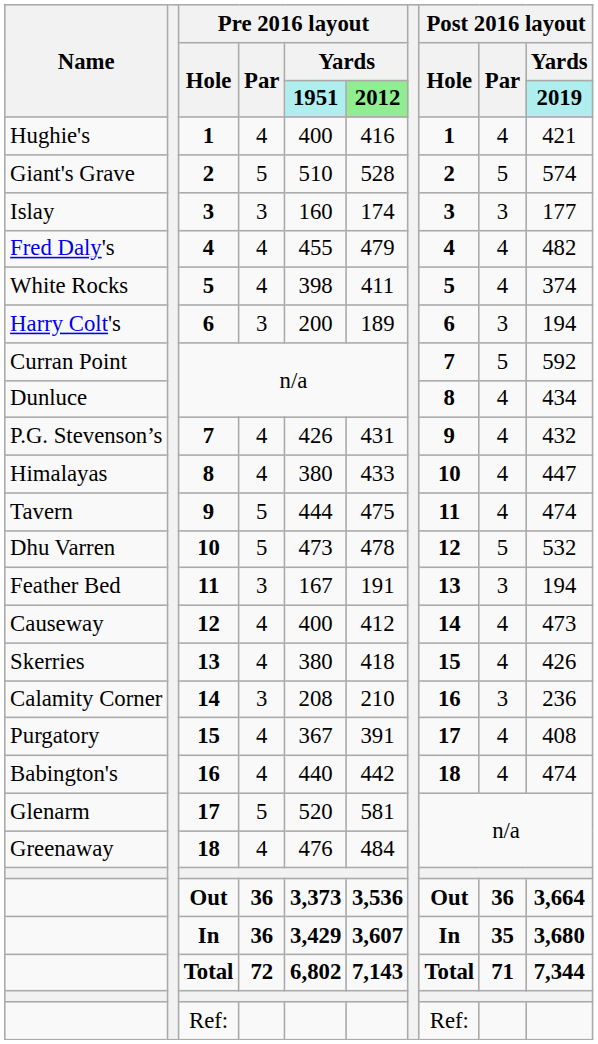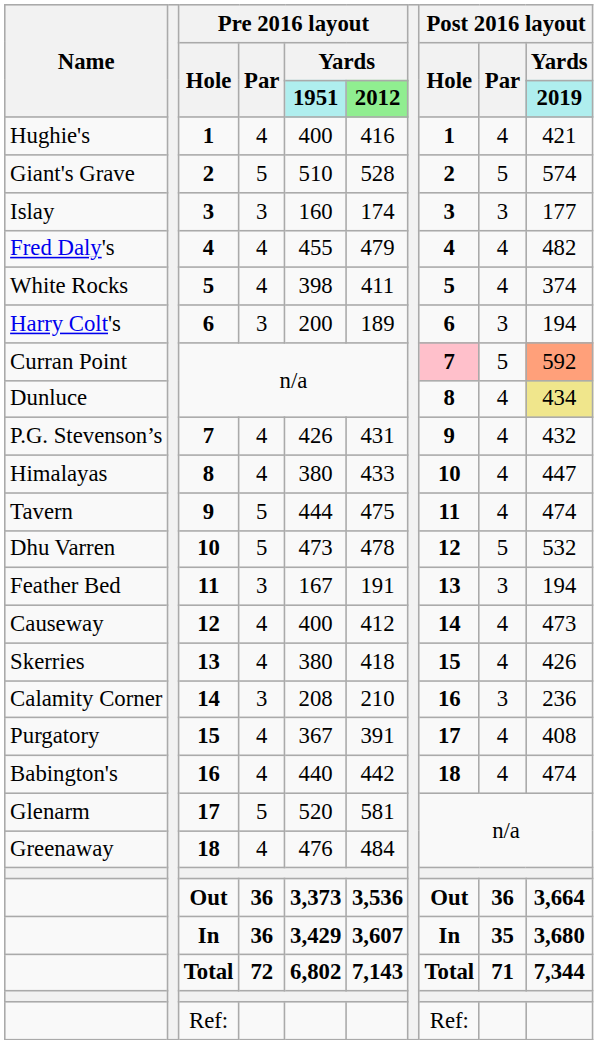(449, 361) no background -> (449, 361) pink background
(559, 361) no background -> (559, 361) lightsalmon background
(559, 398) no background -> (559, 398) khaki background
